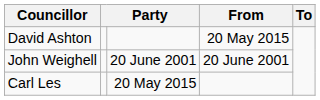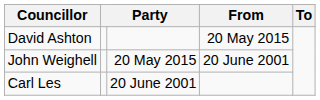(153, 60) 20 June 2001 -> (155, 60) 20 May 2015
(155, 83) 20 May 2015 -> (153, 83) 20 June 2001
